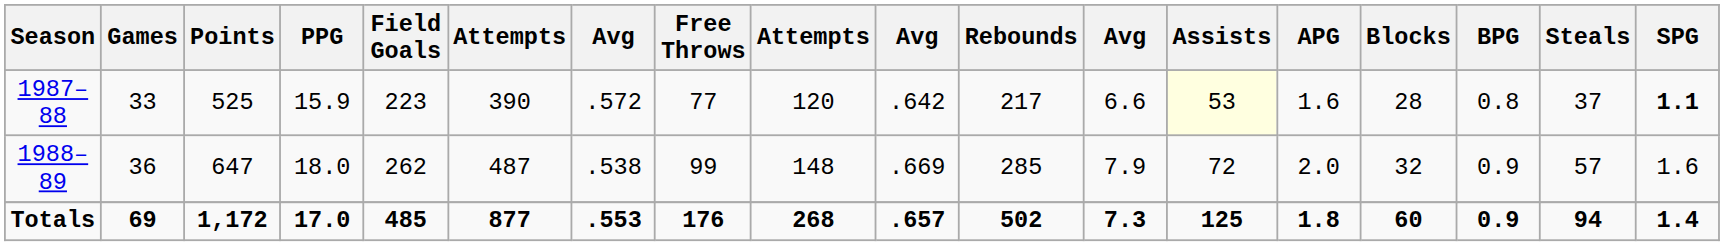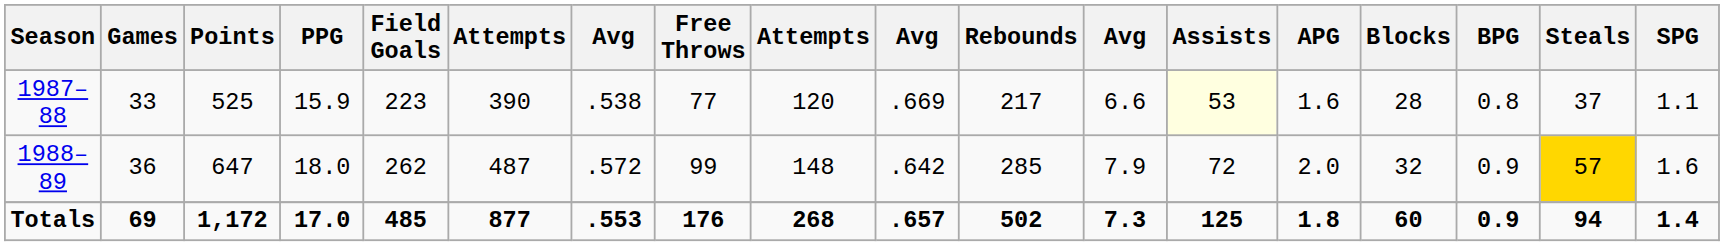(614, 103) .572 -> (614, 103) .538
(917, 103) .642 -> (917, 103) .669
(1678, 103) bold -> (1678, 103) normal
(614, 169) .538 -> (614, 169) .572
(917, 169) .669 -> (917, 169) .642
(1588, 169) no background -> (1588, 169) gold background
